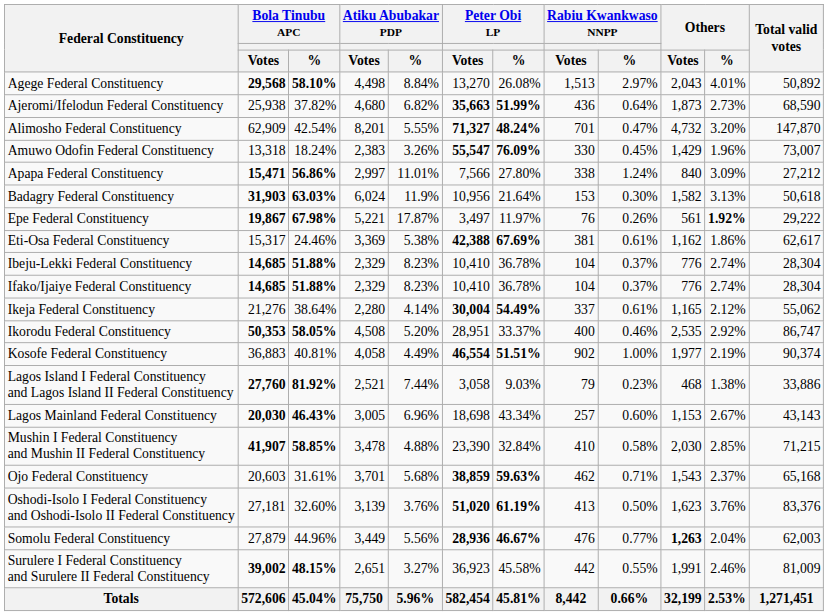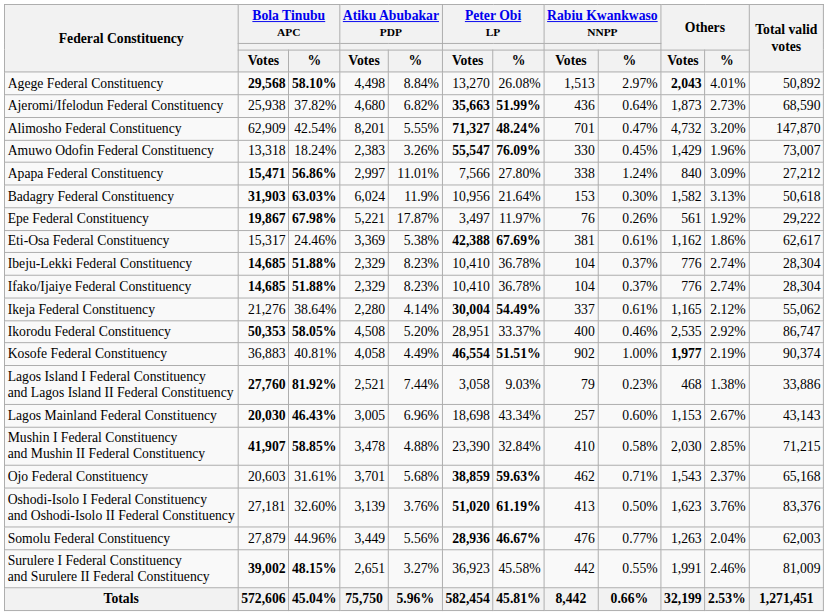(686, 83) normal -> (686, 83) bold
(727, 219) bold -> (728, 219) normal
(686, 354) normal -> (686, 354) bold
(686, 538) bold -> (686, 538) normal
